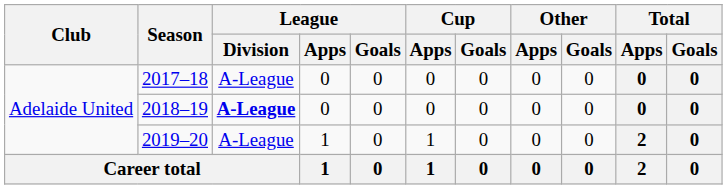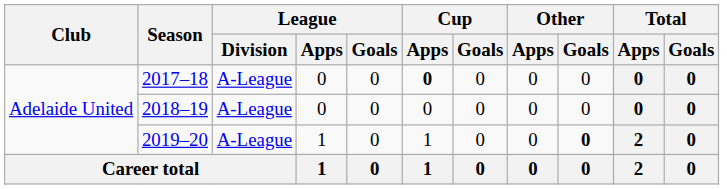(431, 79) normal -> (427, 79) bold
(256, 109) bold -> (254, 109) normal
(589, 139) normal -> (586, 139) bold
